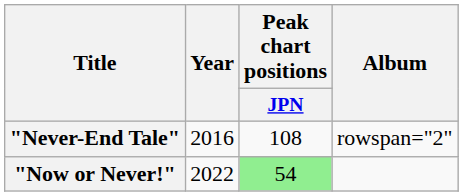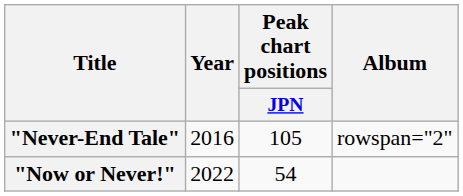(285, 138) 108 -> (285, 138) 105
(285, 173) lightgreen background -> (285, 173) no background
